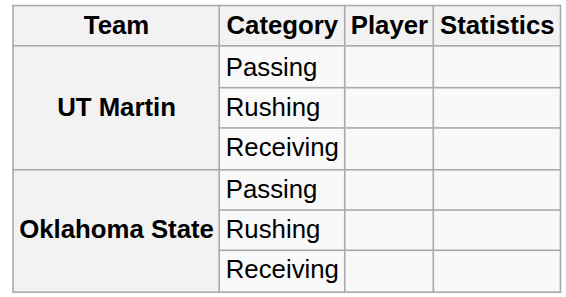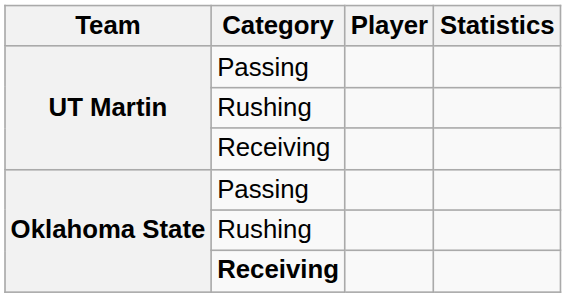(282, 270) normal -> (278, 270) bold
